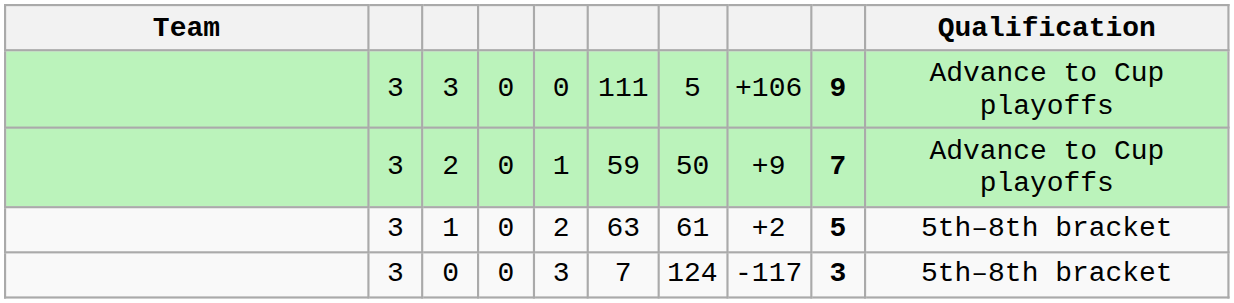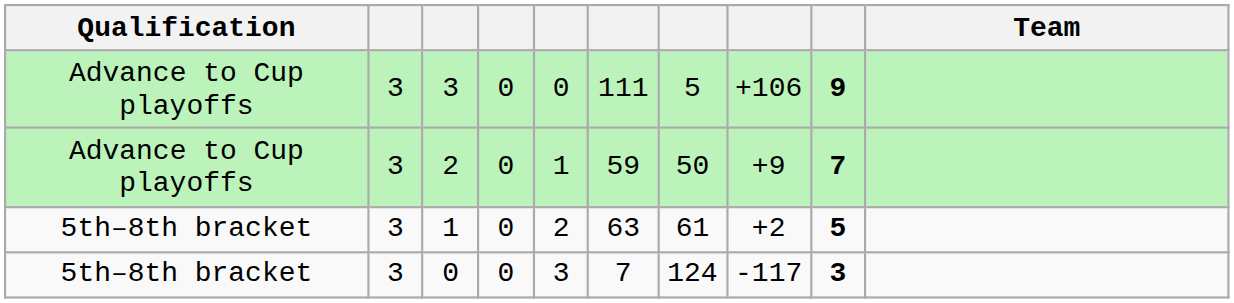columns swapped: (186, 28) <-> (1047, 28)
